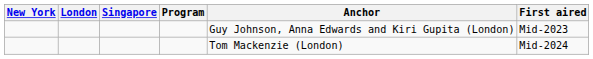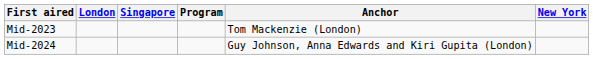columns swapped: (31, 13) <-> (553, 13)
(362, 29) Guy Johnson, Anna Edwards and Kiri Gupita (London) -> (295, 29) Tom Mackenzie (London)
(276, 46) Tom Mackenzie (London) -> (380, 46) Guy Johnson, Anna Edwards and Kiri Gupita (London)
